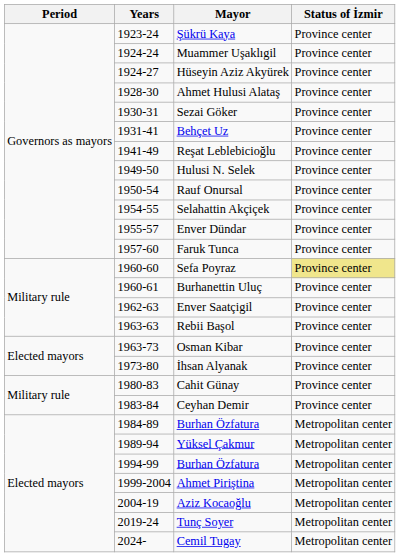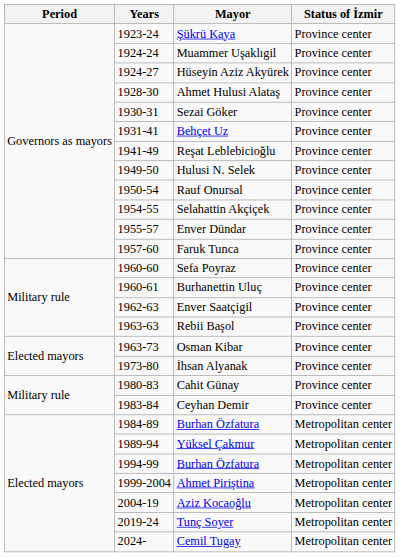(333, 268) khaki background -> (333, 268) no background
